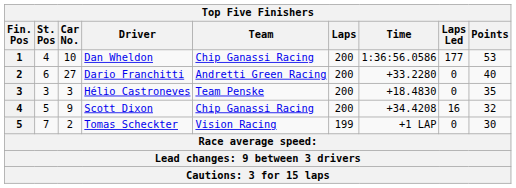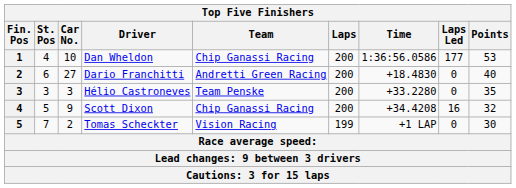(411, 75) +33.2280 -> (411, 75) +18.4830
(411, 92) +18.4830 -> (411, 92) +33.2280
